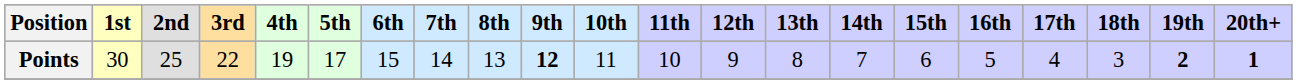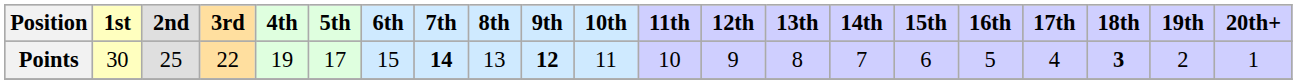(441, 59) normal -> (441, 59) bold
(1119, 59) normal -> (1119, 59) bold
(1183, 59) bold -> (1183, 59) normal
(1253, 59) bold -> (1253, 59) normal
